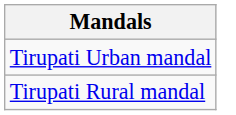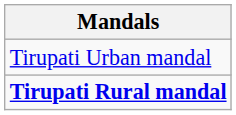(108, 92) normal -> (118, 92) bold
